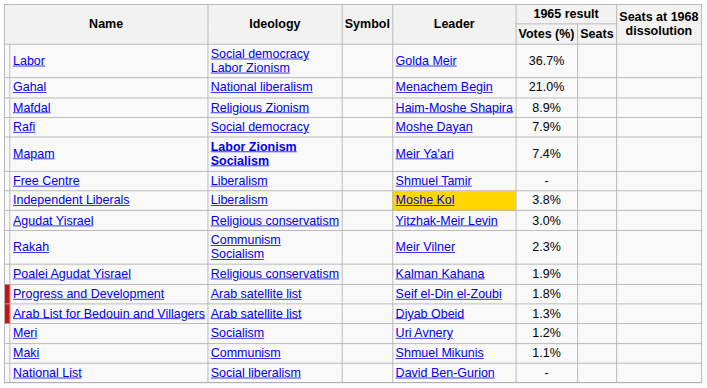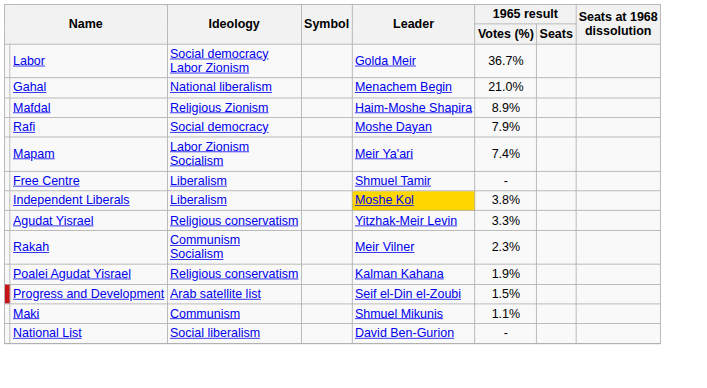(254, 154) bold -> (210, 154) normal
(547, 220) 3.0% -> (506, 220) 3.3%
(547, 294) 1.8% -> (506, 294) 1.5%
- row: (109, 313)
- row: (25, 333)
